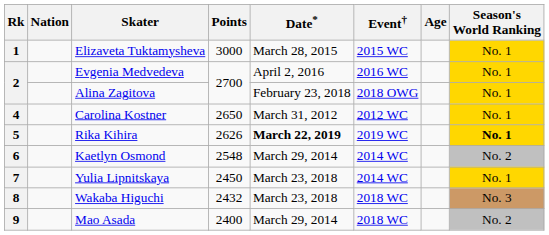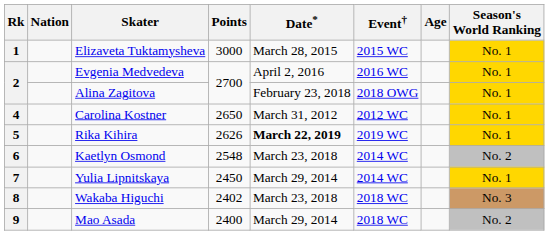(497, 135) bold -> (497, 135) normal
(295, 156) March 29, 2014 -> (295, 156) March 23, 2018
(295, 177) March 23, 2018 -> (295, 177) March 29, 2014
(229, 198) 2432 -> (229, 198) 2402
